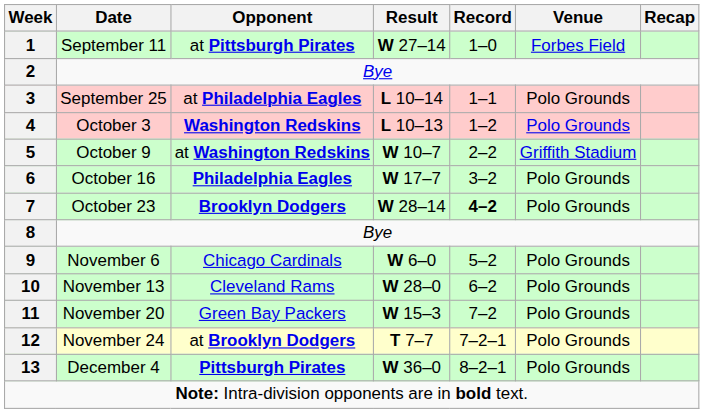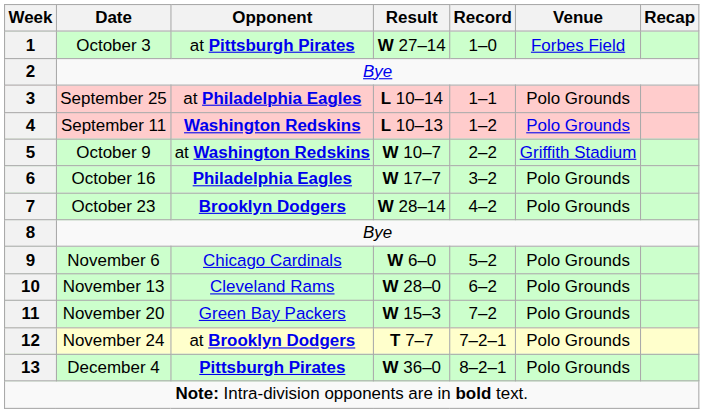(114, 44) September 11 -> (114, 44) October 3
(114, 125) October 3 -> (114, 125) September 11
(483, 206) bold -> (483, 206) normal
